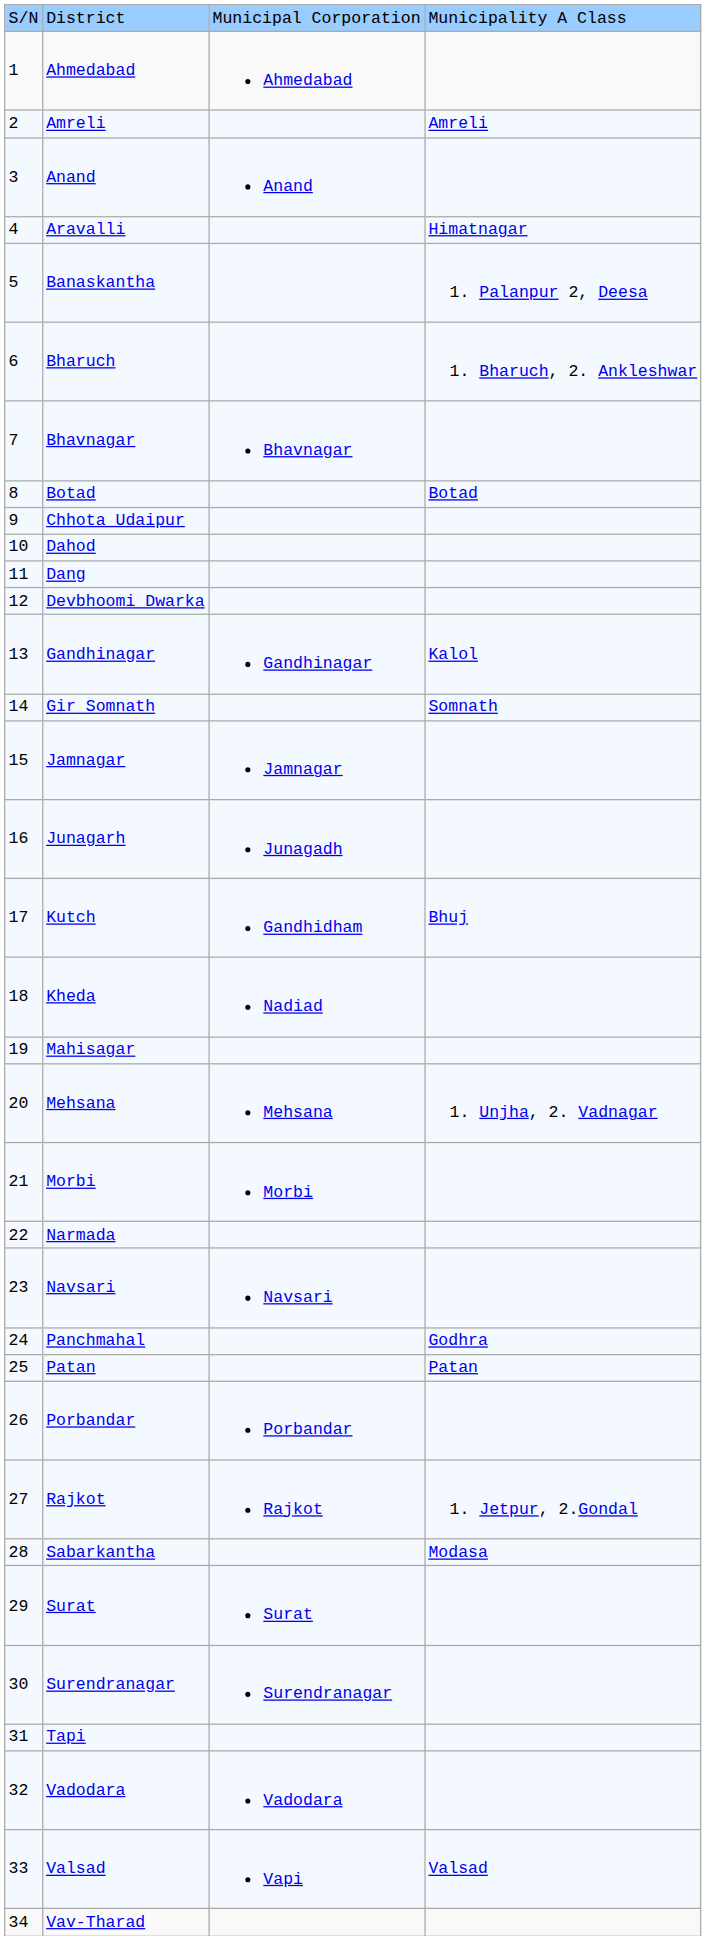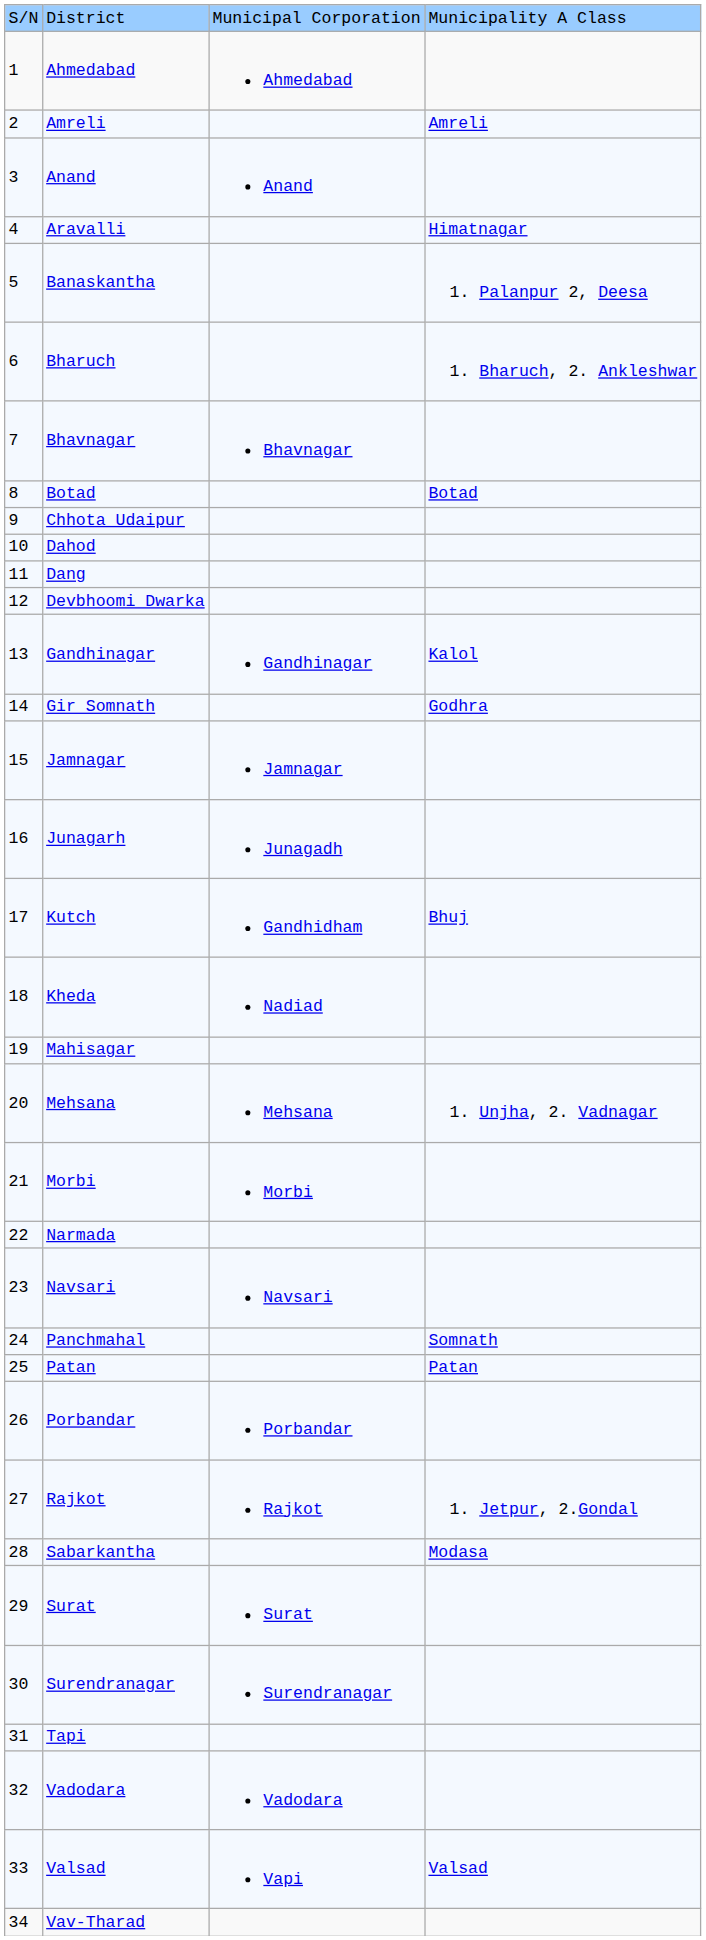(463, 707) Somnath -> (458, 707) Godhra
(458, 1341) Godhra -> (463, 1341) Somnath
